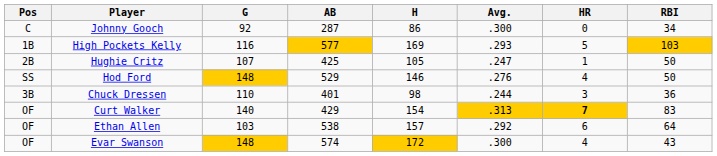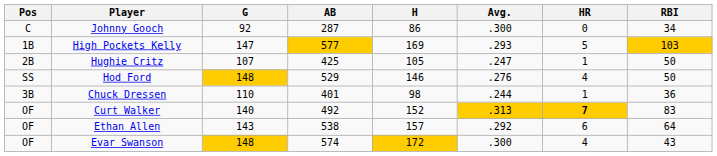(245, 45) 116 -> (245, 45) 147
(585, 94) 3 -> (585, 94) 1
(330, 110) 429 -> (330, 110) 492
(415, 110) 154 -> (415, 110) 152
(245, 127) 103 -> (245, 127) 143
